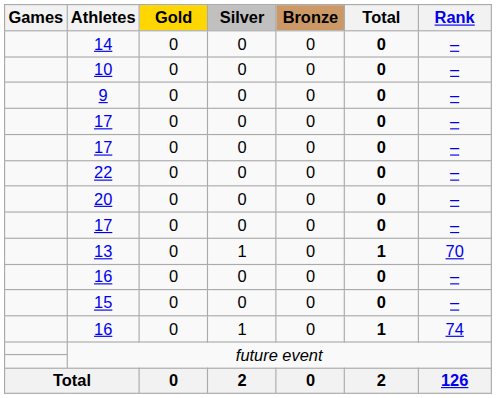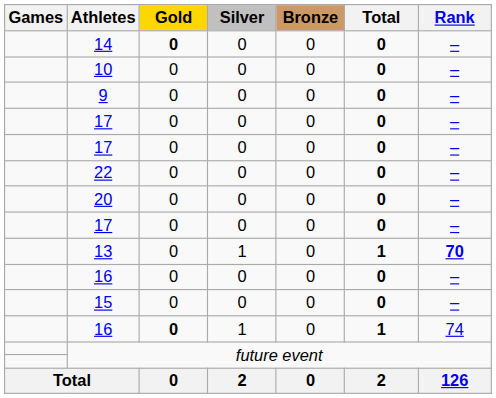(174, 44) normal -> (174, 44) bold
(455, 251) normal -> (455, 251) bold
(174, 329) normal -> (174, 329) bold
